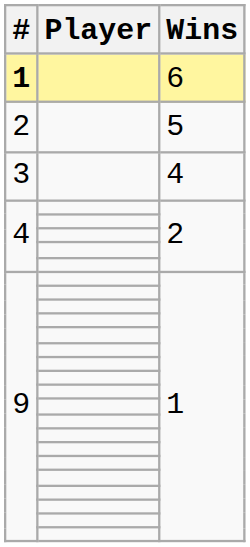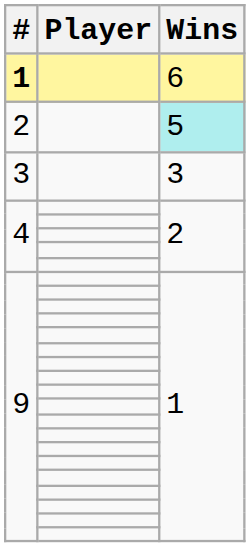(175, 127) no background -> (175, 127) paleturquoise background
(175, 176) 4 -> (175, 176) 3
